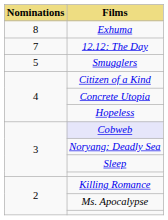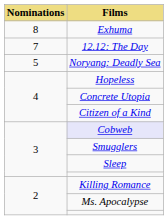(115, 63) Smugglers -> (115, 63) Noryang: Deadly Sea
(115, 79) Citizen of a Kind -> (115, 79) Hopeless
(115, 113) Hopeless -> (115, 113) Citizen of a Kind
(115, 146) Noryang: Deadly Sea -> (115, 146) Smugglers
